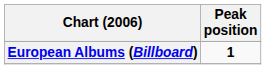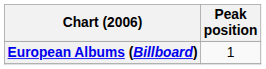(231, 52) bold -> (231, 52) normal
